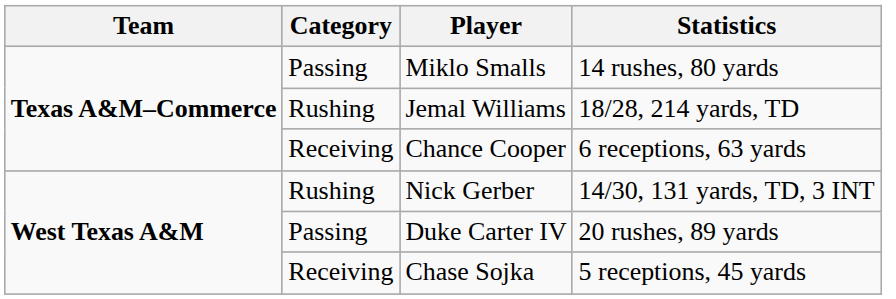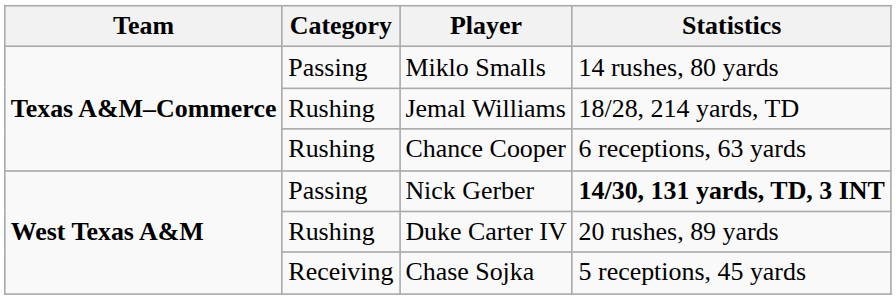(341, 149) Receiving -> (332, 149) Rushing
(332, 190) Rushing -> (328, 190) Passing
(727, 190) normal -> (732, 190) bold
(328, 231) Passing -> (332, 231) Rushing
